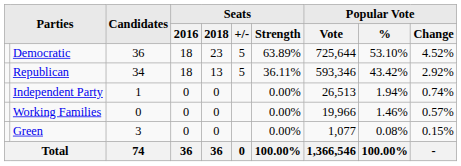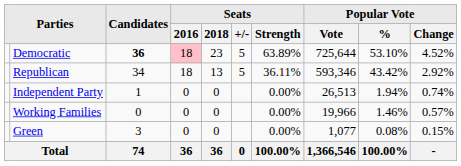(138, 53) normal -> (138, 53) bold
(186, 53) no background -> (186, 53) pink background
